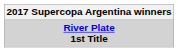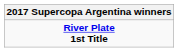(89, 33) lightgrey background -> (89, 33) no background
